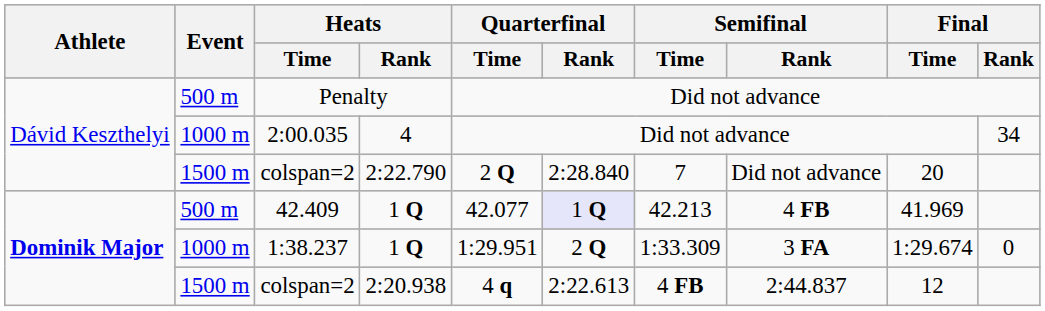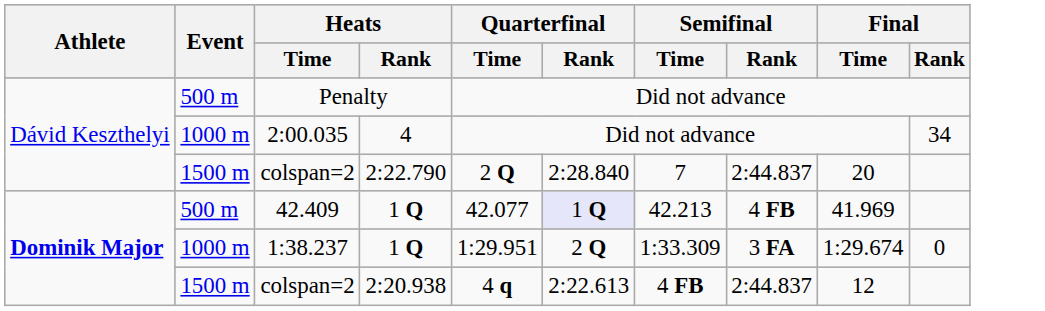(806, 172) Did not advance -> (772, 172) 2:44.837
